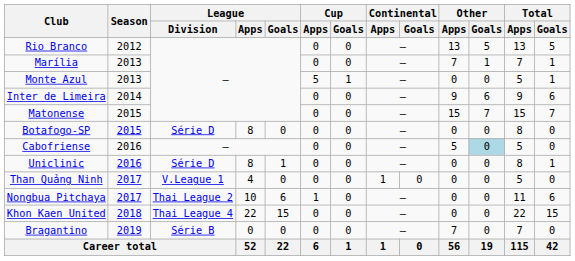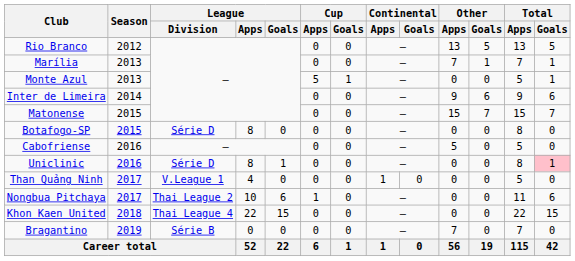(487, 147) lightblue background -> (487, 147) no background
(552, 163) no background -> (552, 163) pink background
